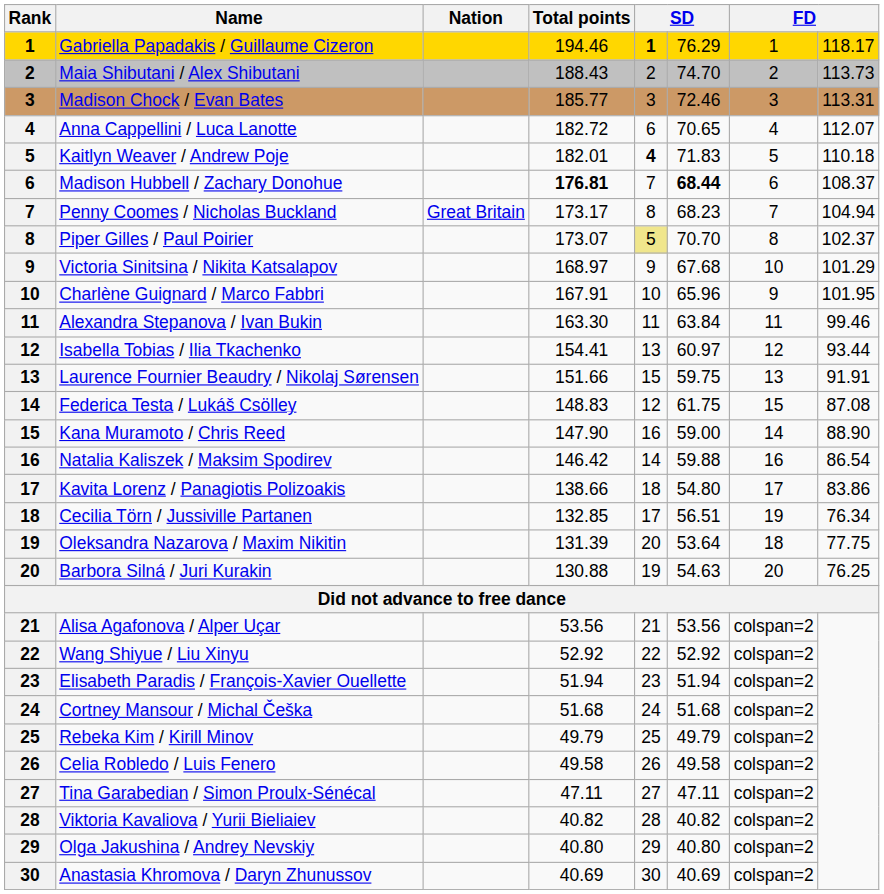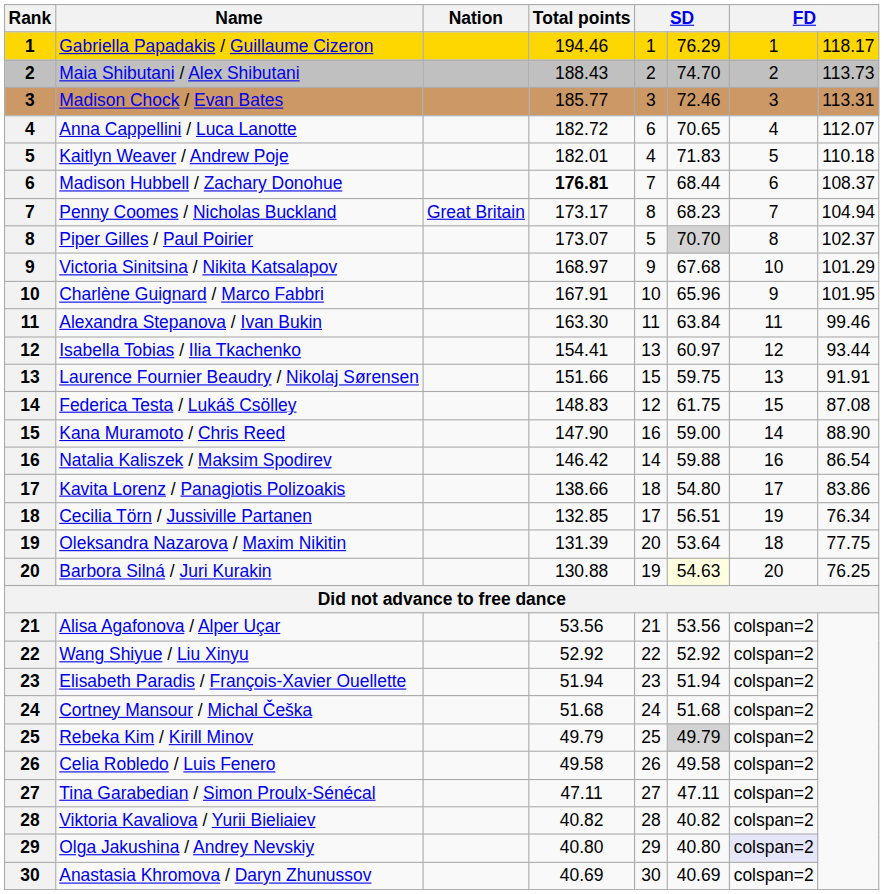(651, 45) bold -> (651, 45) normal
(651, 156) bold -> (651, 156) normal
(699, 184) bold -> (699, 184) normal
(651, 239) khaki background -> (651, 239) no background
(699, 239) no background -> (699, 239) lightgrey background
(699, 571) no background -> (699, 571) lightyellow background
(699, 737) no background -> (699, 737) lightgrey background
(774, 848) no background -> (774, 848) lavender background
